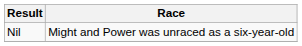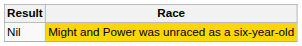(171, 32) no background -> (171, 32) gold background
